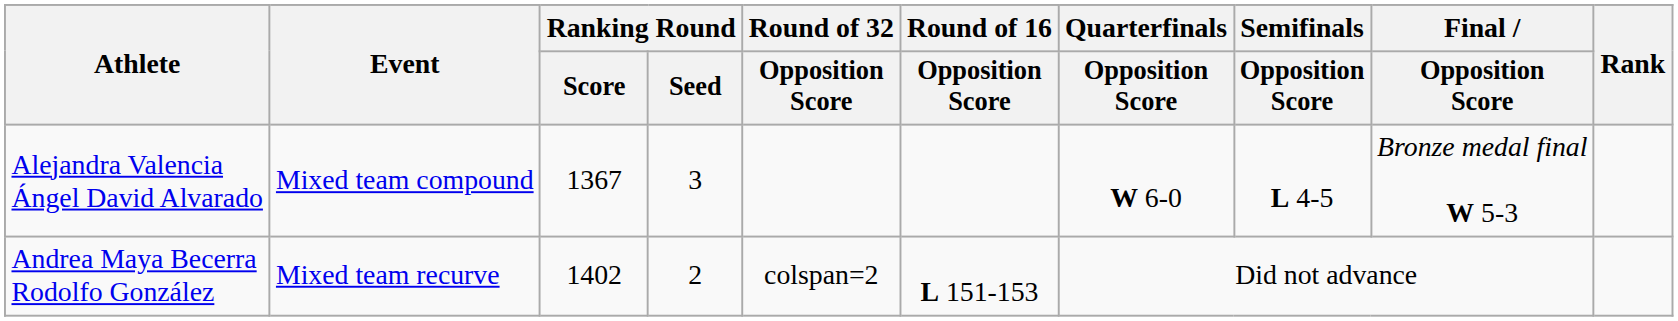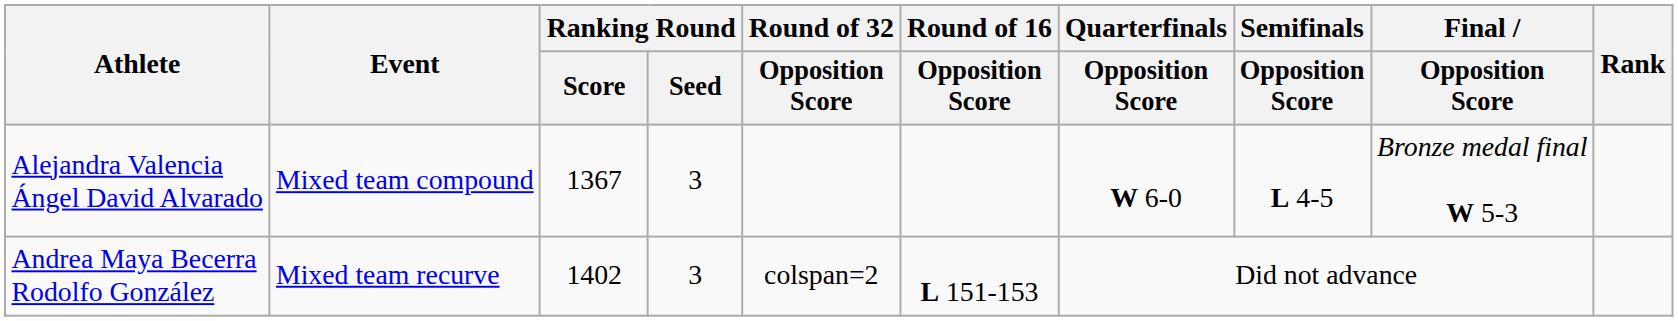(695, 275) 2 -> (695, 275) 3
